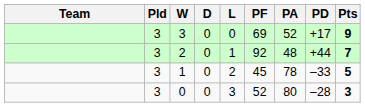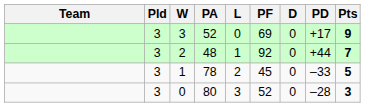columns swapped: (207, 14) <-> (290, 14)
